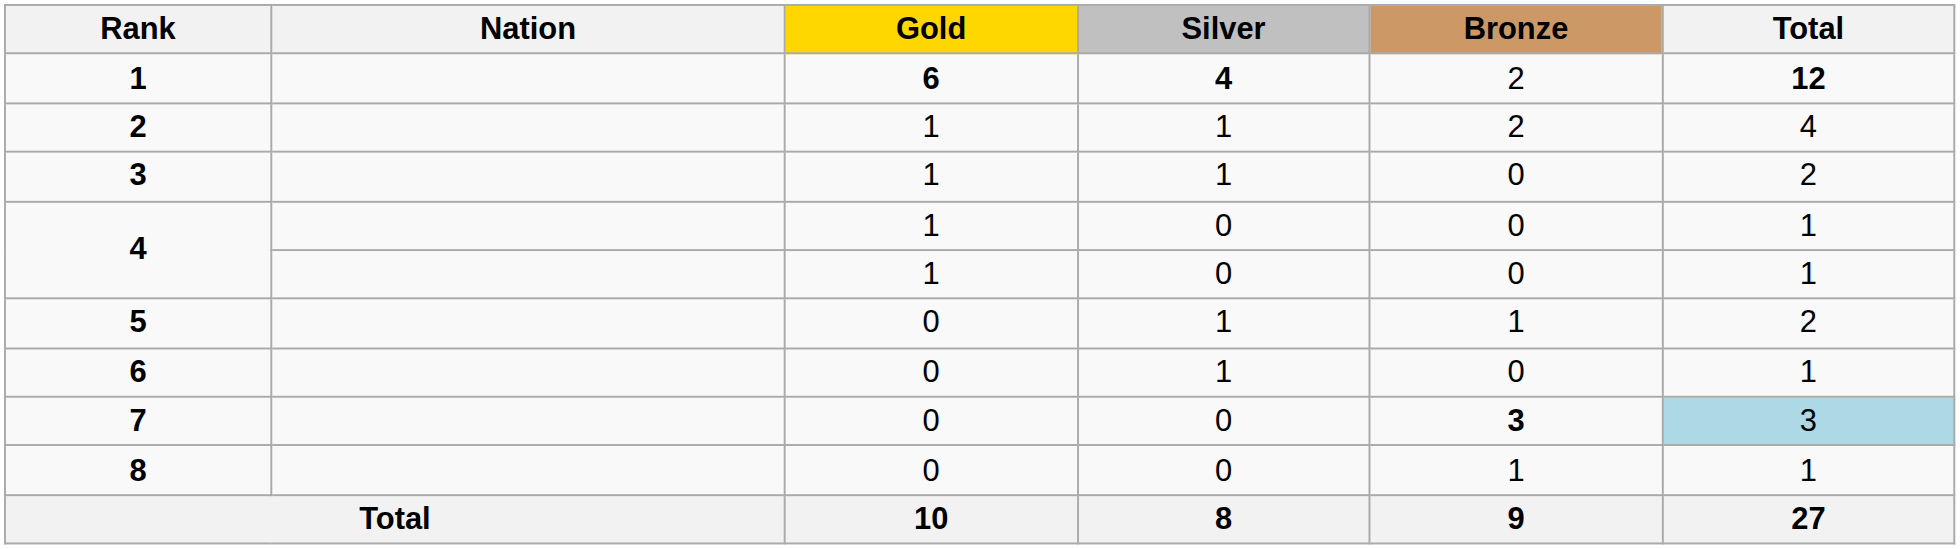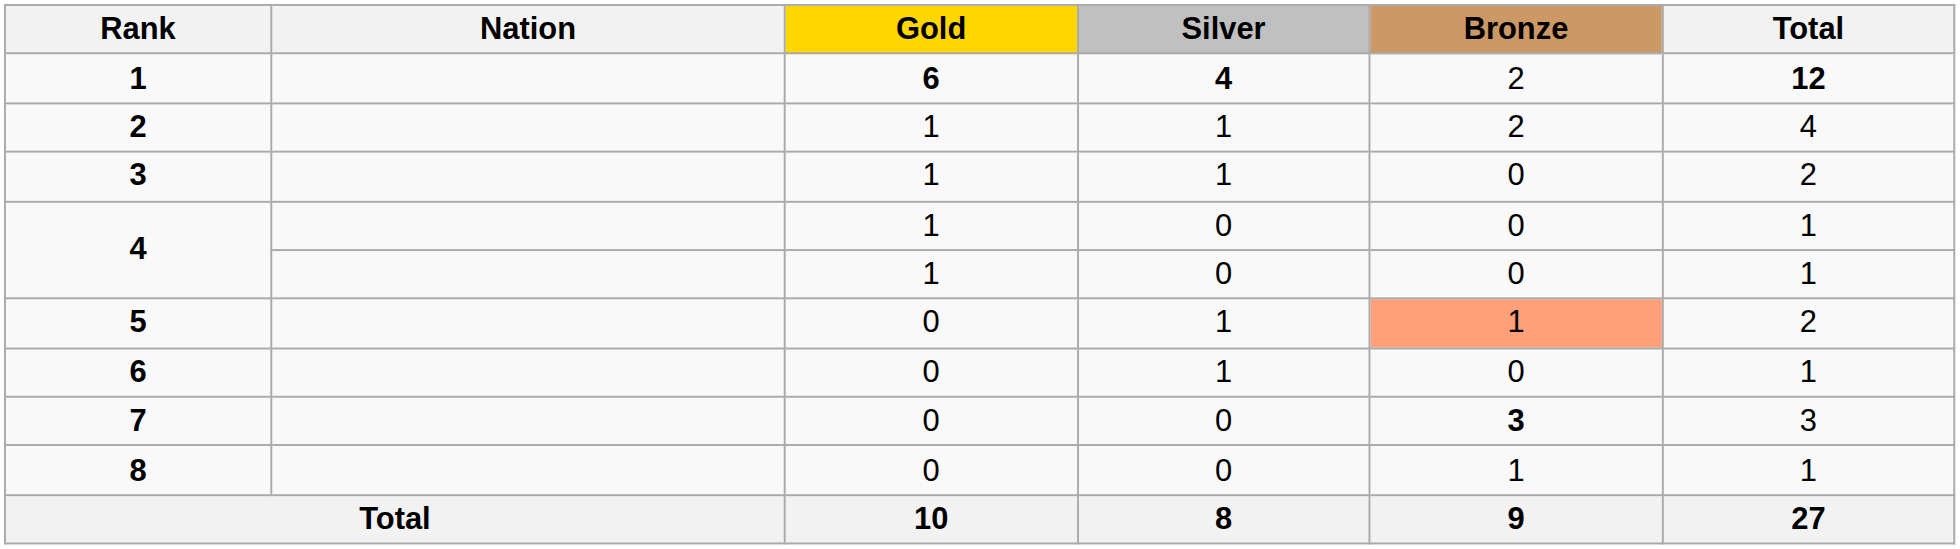(1516, 322) no background -> (1516, 322) lightsalmon background
(1808, 420) lightblue background -> (1808, 420) no background
